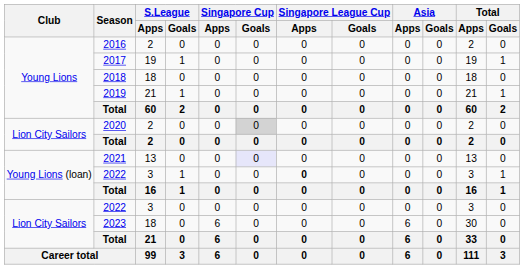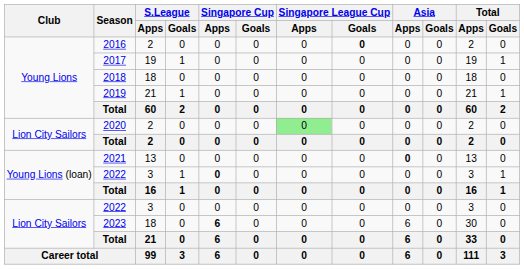(362, 45) normal -> (362, 45) bold
(256, 126) lightgrey background -> (256, 126) no background
(304, 126) no background -> (304, 126) lightgreen background
(256, 158) lavender background -> (256, 158) no background
(408, 158) normal -> (408, 158) bold
(217, 175) normal -> (217, 175) bold
(304, 175) bold -> (304, 175) normal
(217, 223) normal -> (217, 223) bold
